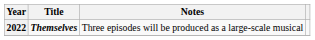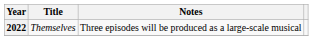(54, 27) bold -> (53, 27) normal
